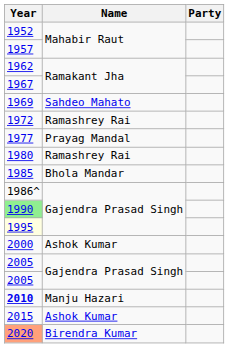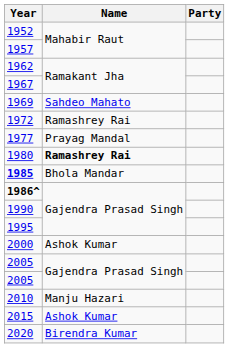(88, 156) normal -> (88, 156) bold
(20, 173) normal -> (20, 173) bold
(23, 191) normal -> (23, 191) bold
(20, 209) lightgreen background -> (20, 209) no background
(20, 227) lightyellow background -> (20, 227) no background
(20, 298) bold -> (20, 298) normal
(20, 334) lightsalmon background -> (20, 334) no background
